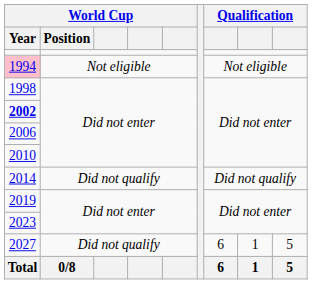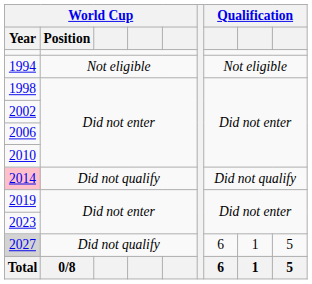(22, 67) pink background -> (22, 67) no background
(22, 111) bold -> (22, 111) normal
(22, 178) no background -> (22, 178) pink background
(22, 245) no background -> (22, 245) lightgrey background
